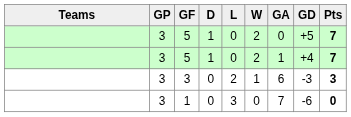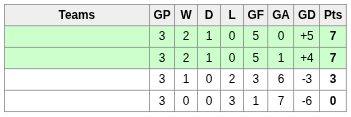columns swapped: (257, 15) <-> (187, 15)
